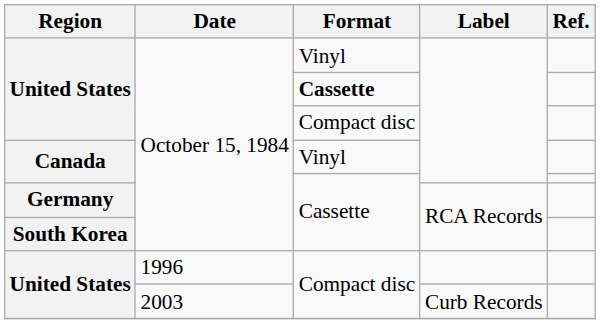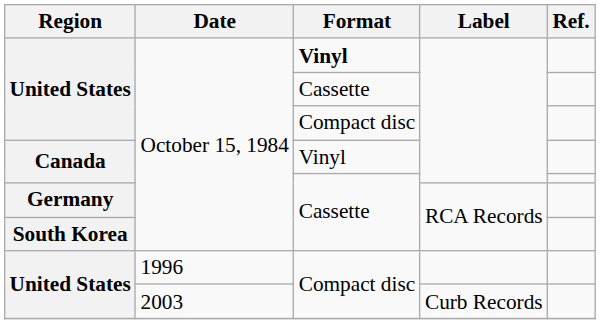(322, 55) normal -> (323, 55) bold
(337, 88) bold -> (334, 88) normal
